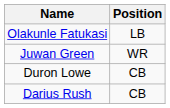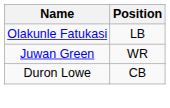- row: (57, 93)
